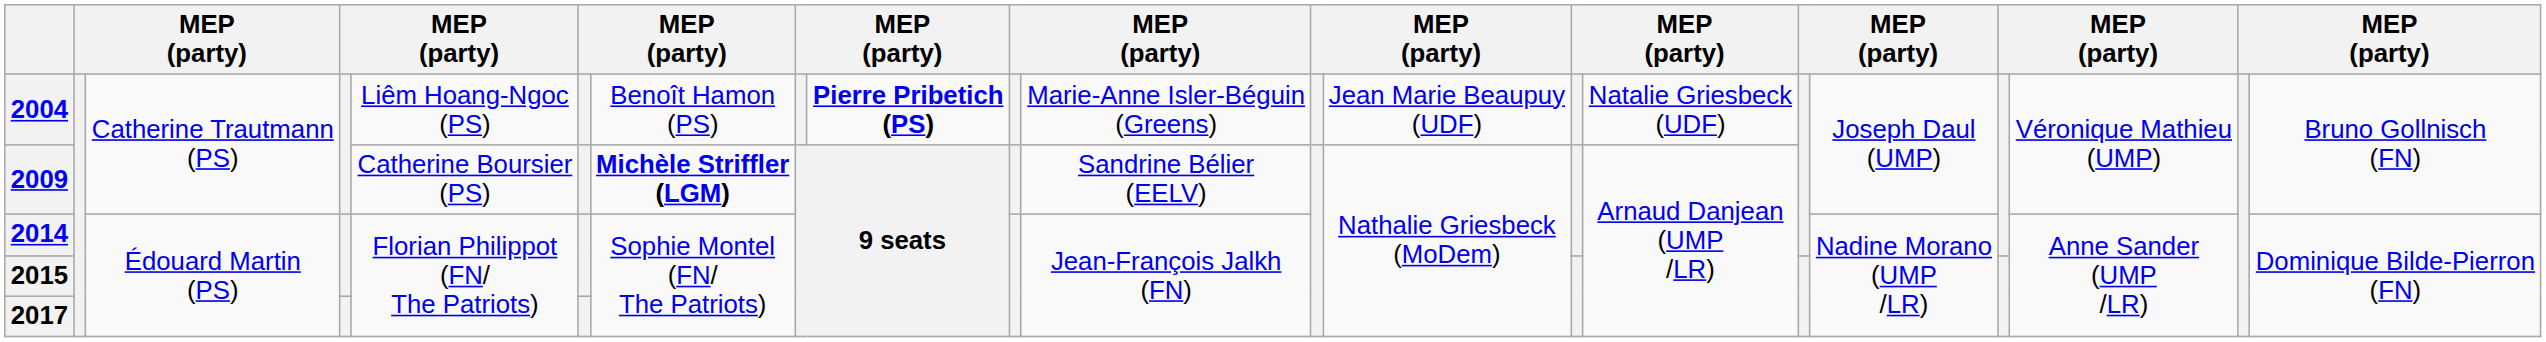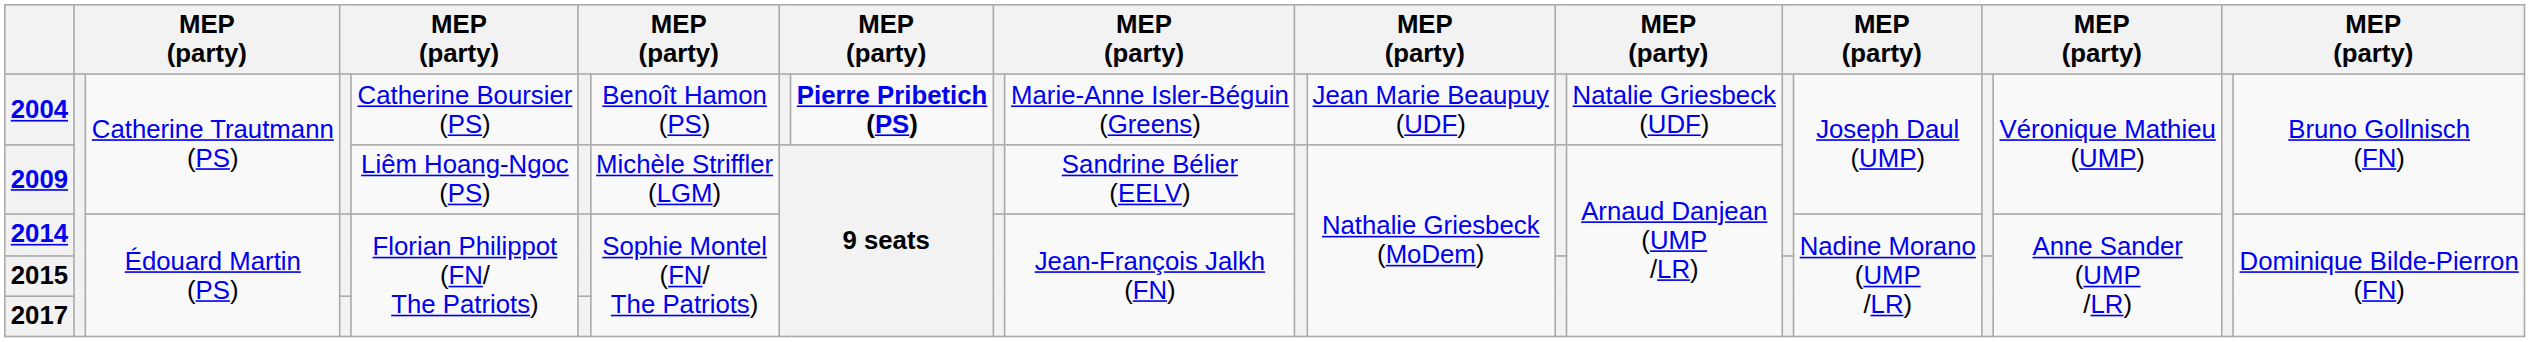(465, 109) Liêm Hoang-Ngoc (PS) -> (465, 109) Catherine Boursier (PS)
(465, 179) Catherine Boursier (PS) -> (465, 179) Liêm Hoang-Ngoc (PS)
(693, 179) bold -> (685, 179) normal
